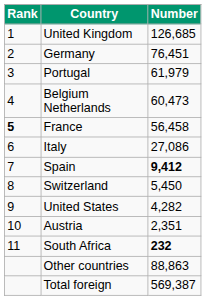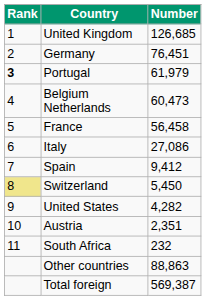(11, 73) normal -> (11, 73) bold
(11, 127) bold -> (11, 127) normal
(166, 166) bold -> (166, 166) normal
(11, 186) no background -> (11, 186) khaki background
(161, 246) bold -> (161, 246) normal
